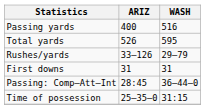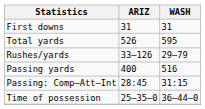rows swapped: (35, 69) <-> (40, 26)
(180, 83) 36–44–0 -> (175, 83) 31:15
(175, 97) 31:15 -> (180, 97) 36–44–0
